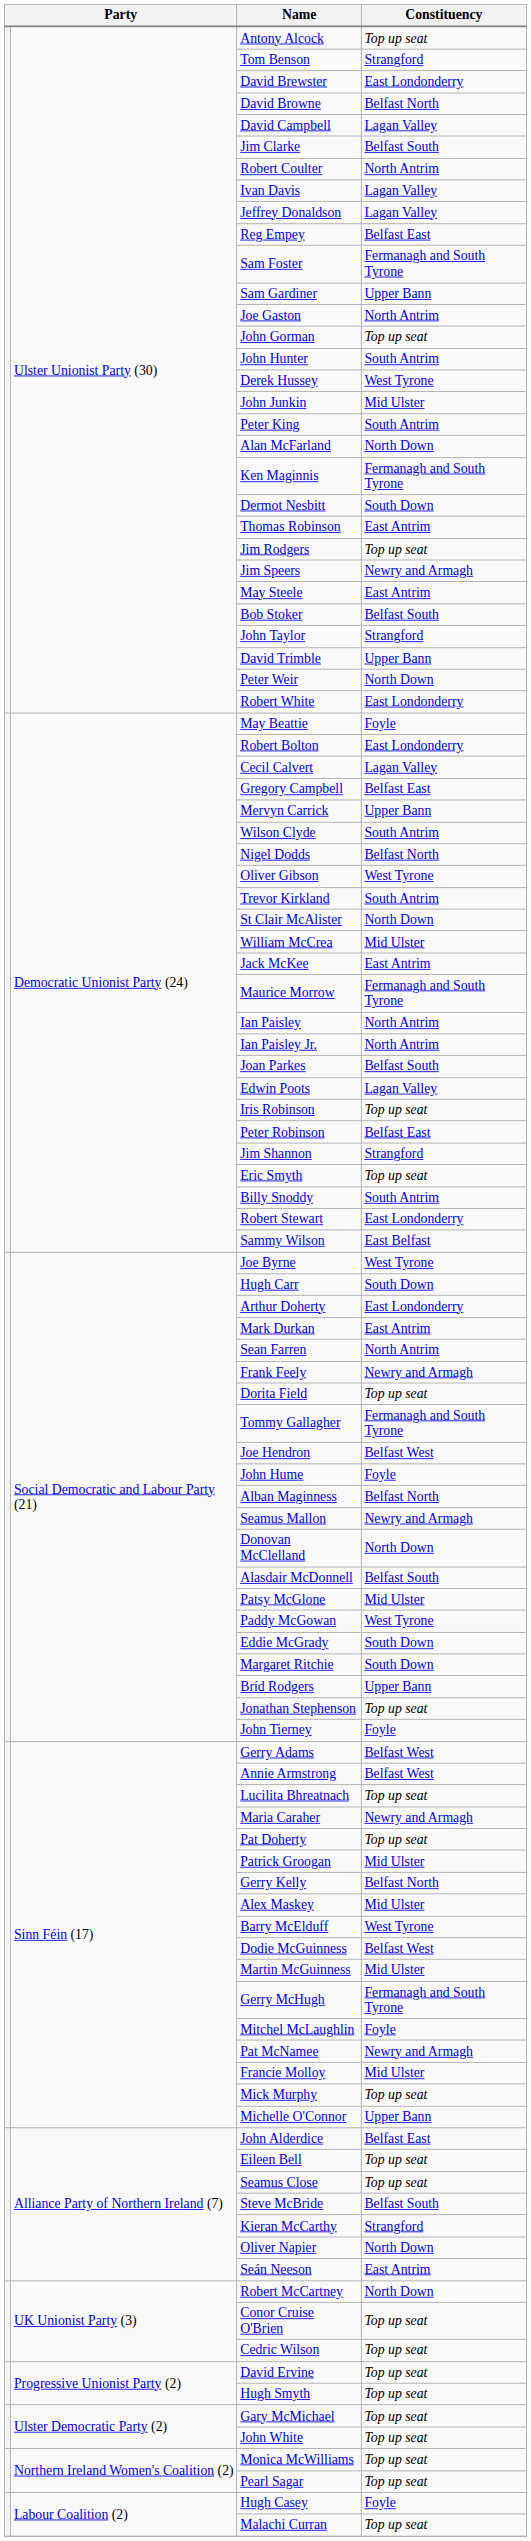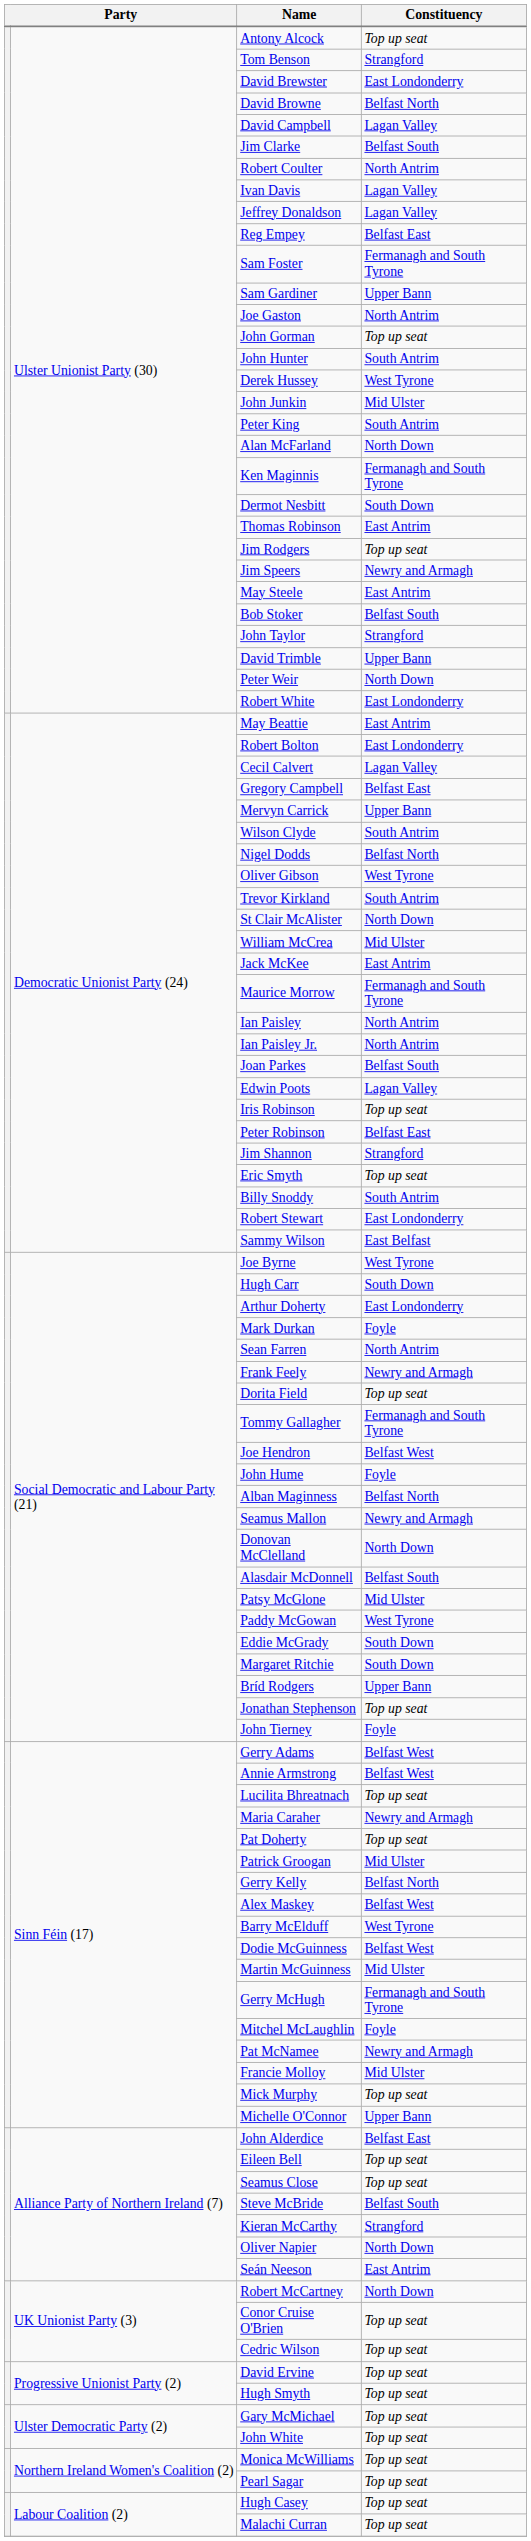(380, 723) Foyle -> (397, 723) East Antrim
(397, 1328) East Antrim -> (380, 1328) Foyle
(394, 1904) Mid Ulster -> (399, 1904) Belfast West
(380, 2503) Foyle -> (396, 2503) Top up seat
